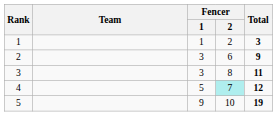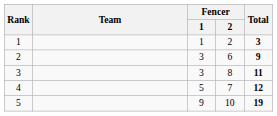(230, 88) paleturquoise background -> (230, 88) no background
